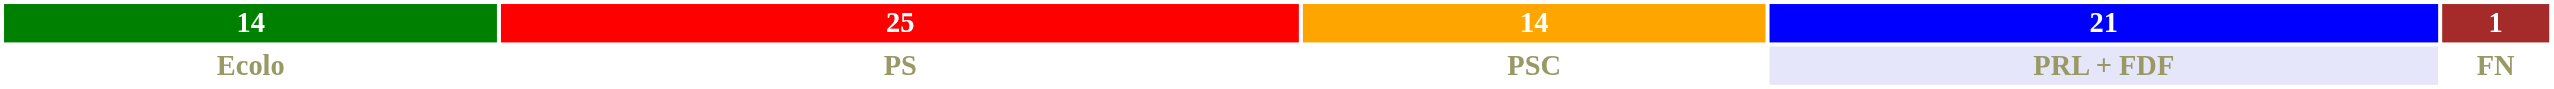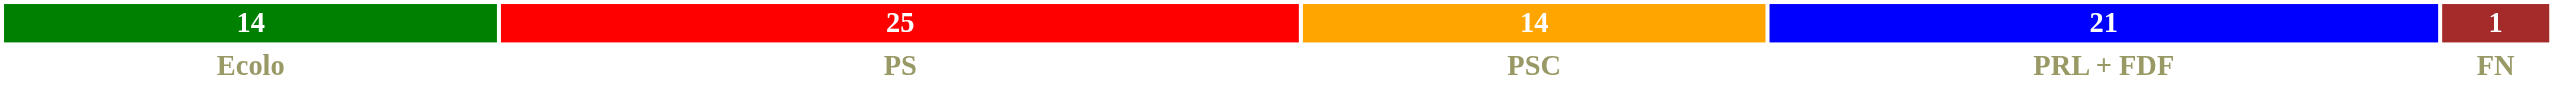(2104, 65) lavender background -> (2104, 65) no background
